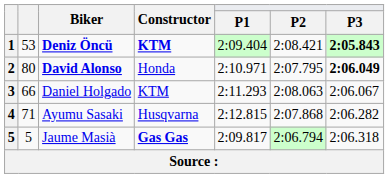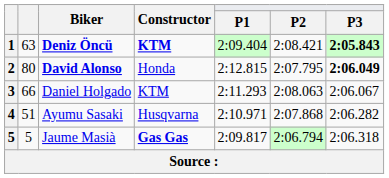(28, 45) 53 -> (28, 45) 63
(242, 68) 2:10.971 -> (242, 68) 2:12.815
(28, 114) 71 -> (28, 114) 51
(242, 114) 2:12.815 -> (242, 114) 2:10.971
